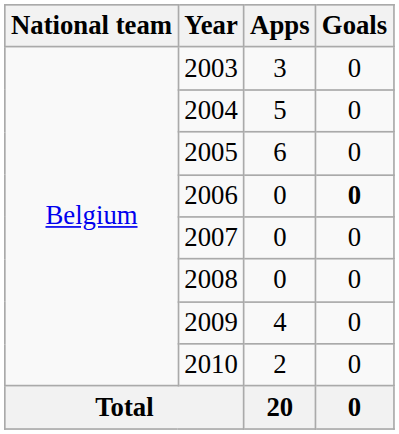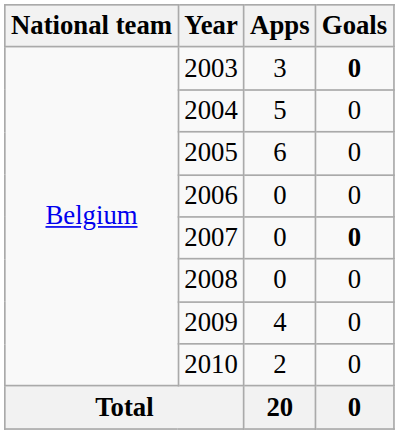(355, 68) normal -> (355, 68) bold
(355, 195) bold -> (355, 195) normal
(355, 237) normal -> (355, 237) bold
